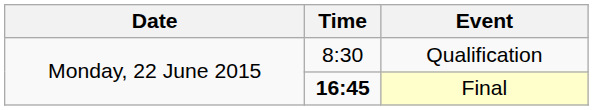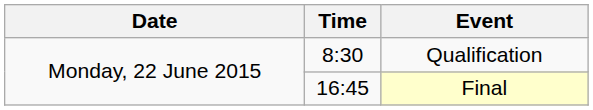(343, 88) bold -> (343, 88) normal
